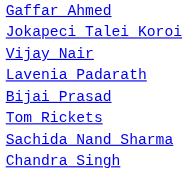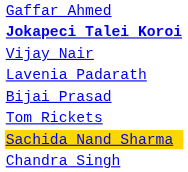(94, 32) normal -> (94, 32) bold
(89, 140) no background -> (89, 140) gold background
